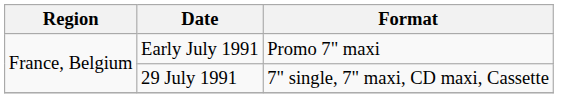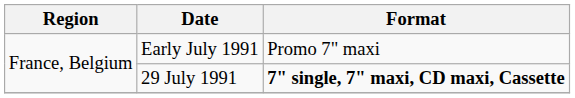(408, 78) normal -> (416, 78) bold
